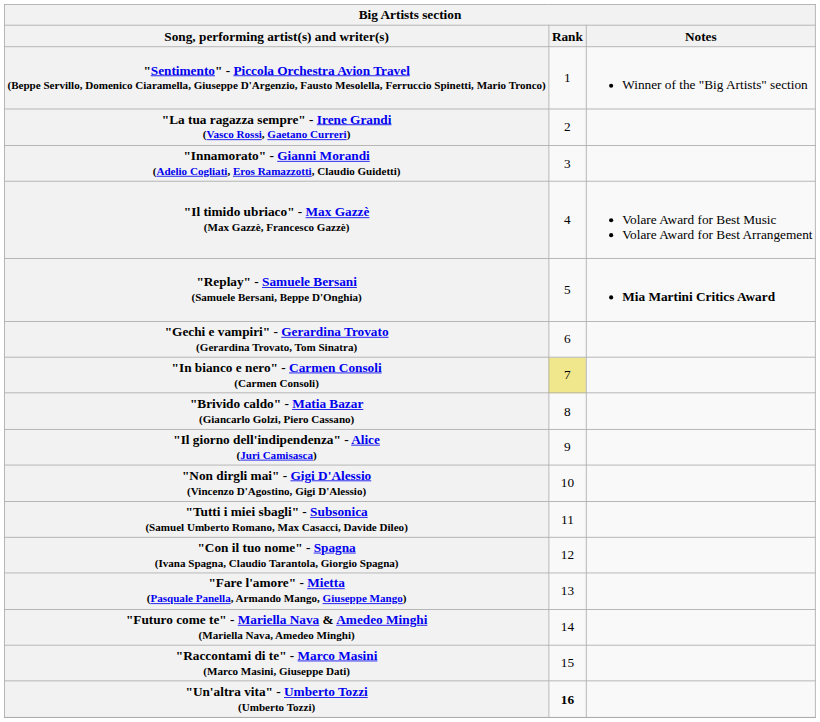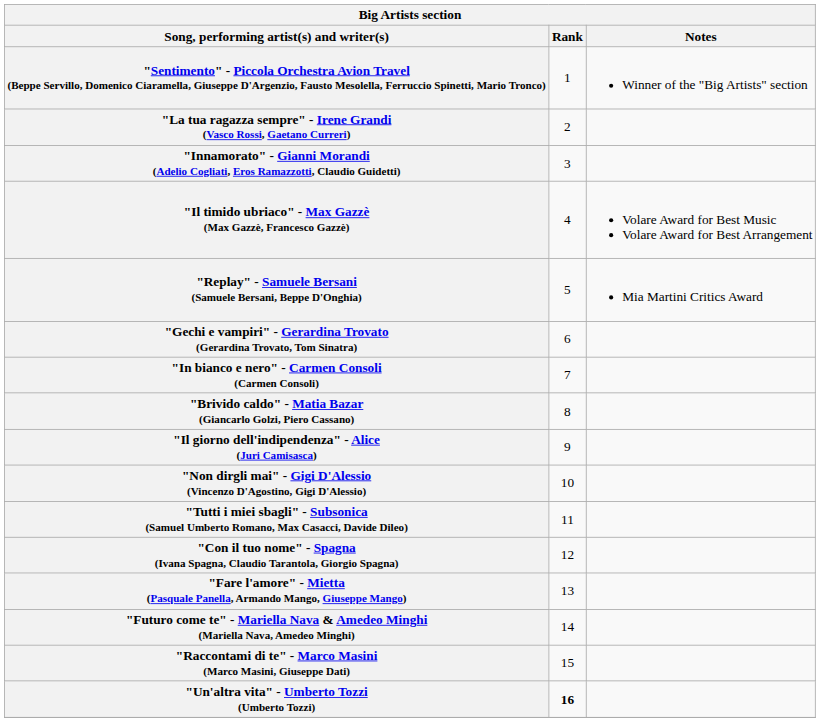(701, 297) bold -> (701, 297) normal
(567, 375) khaki background -> (567, 375) no background
